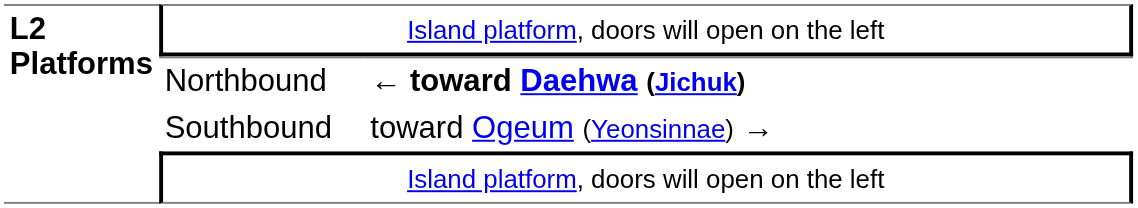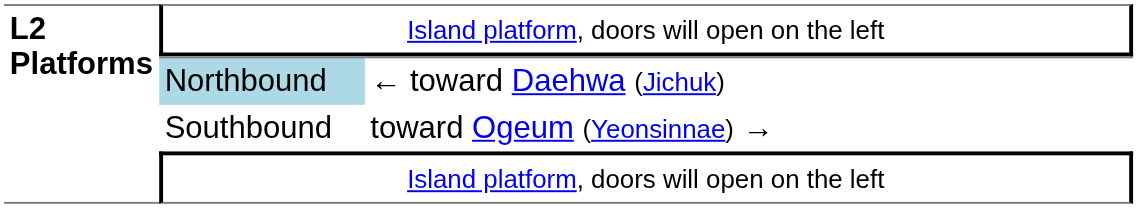(246, 81) no background -> (246, 81) lightblue background
(558, 81) bold -> (548, 81) normal
